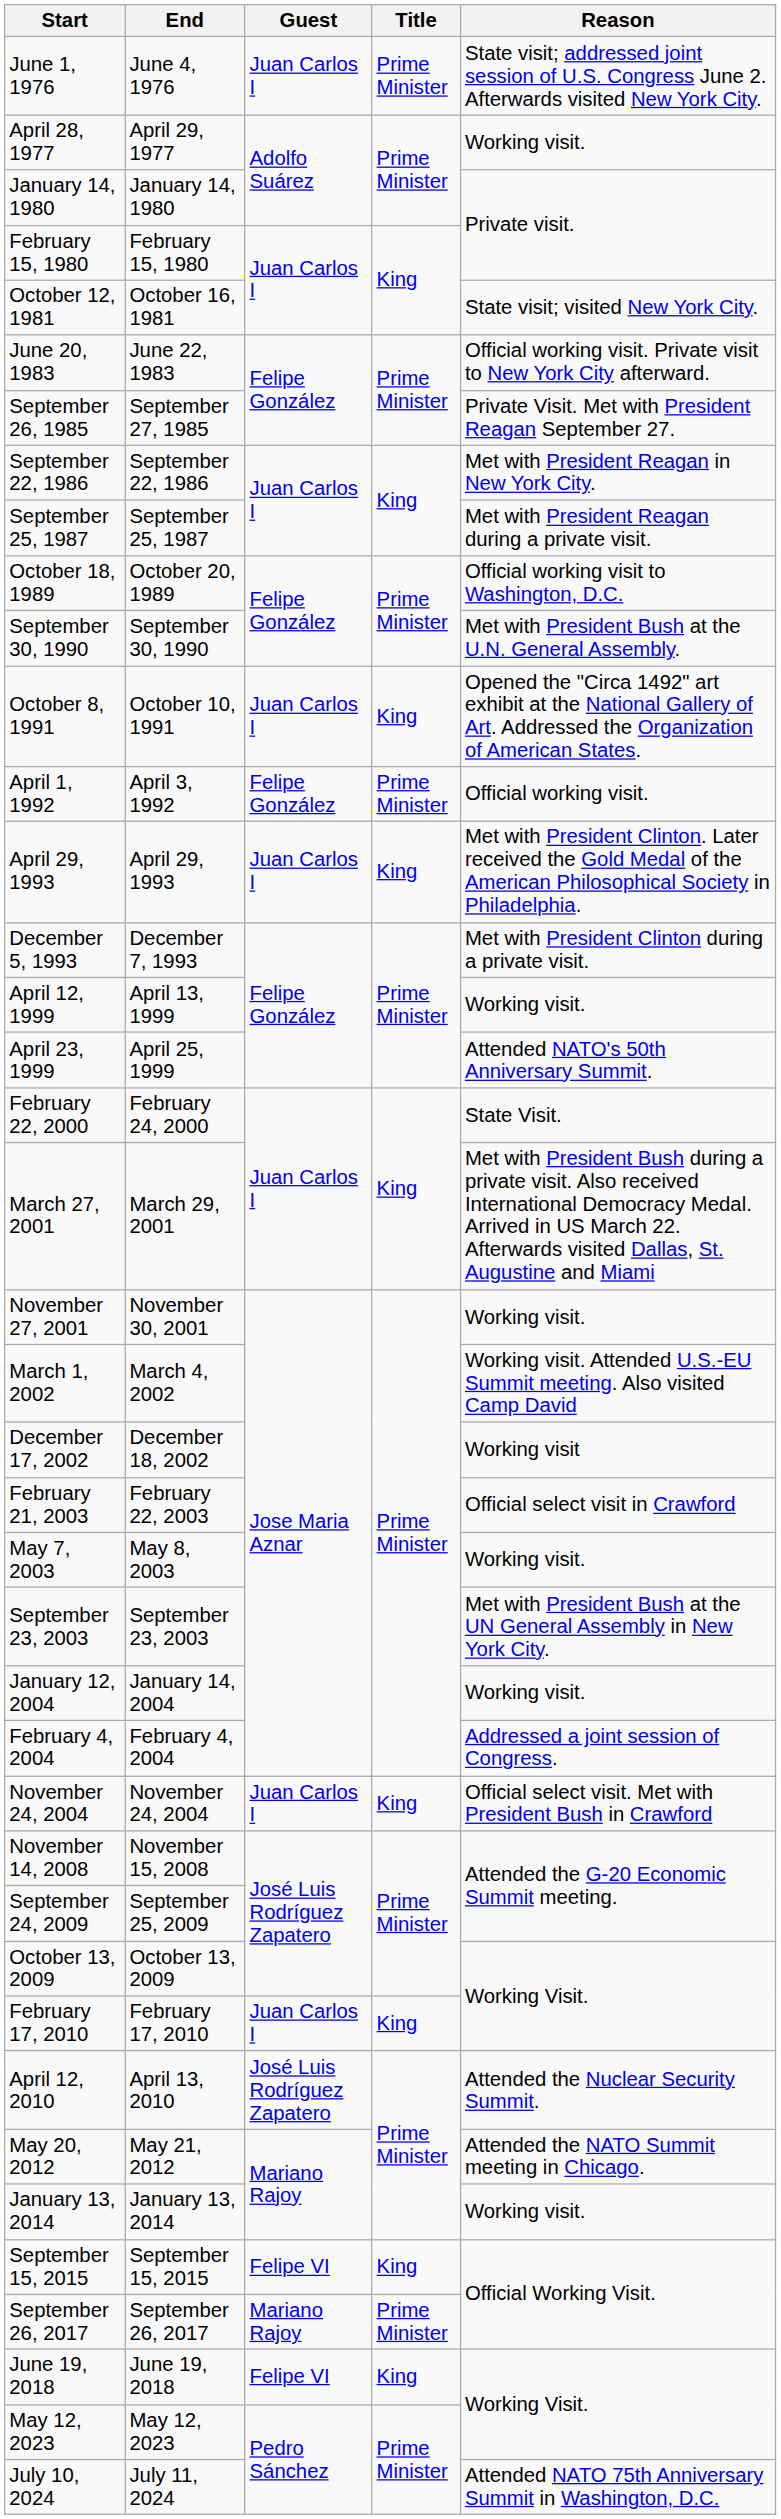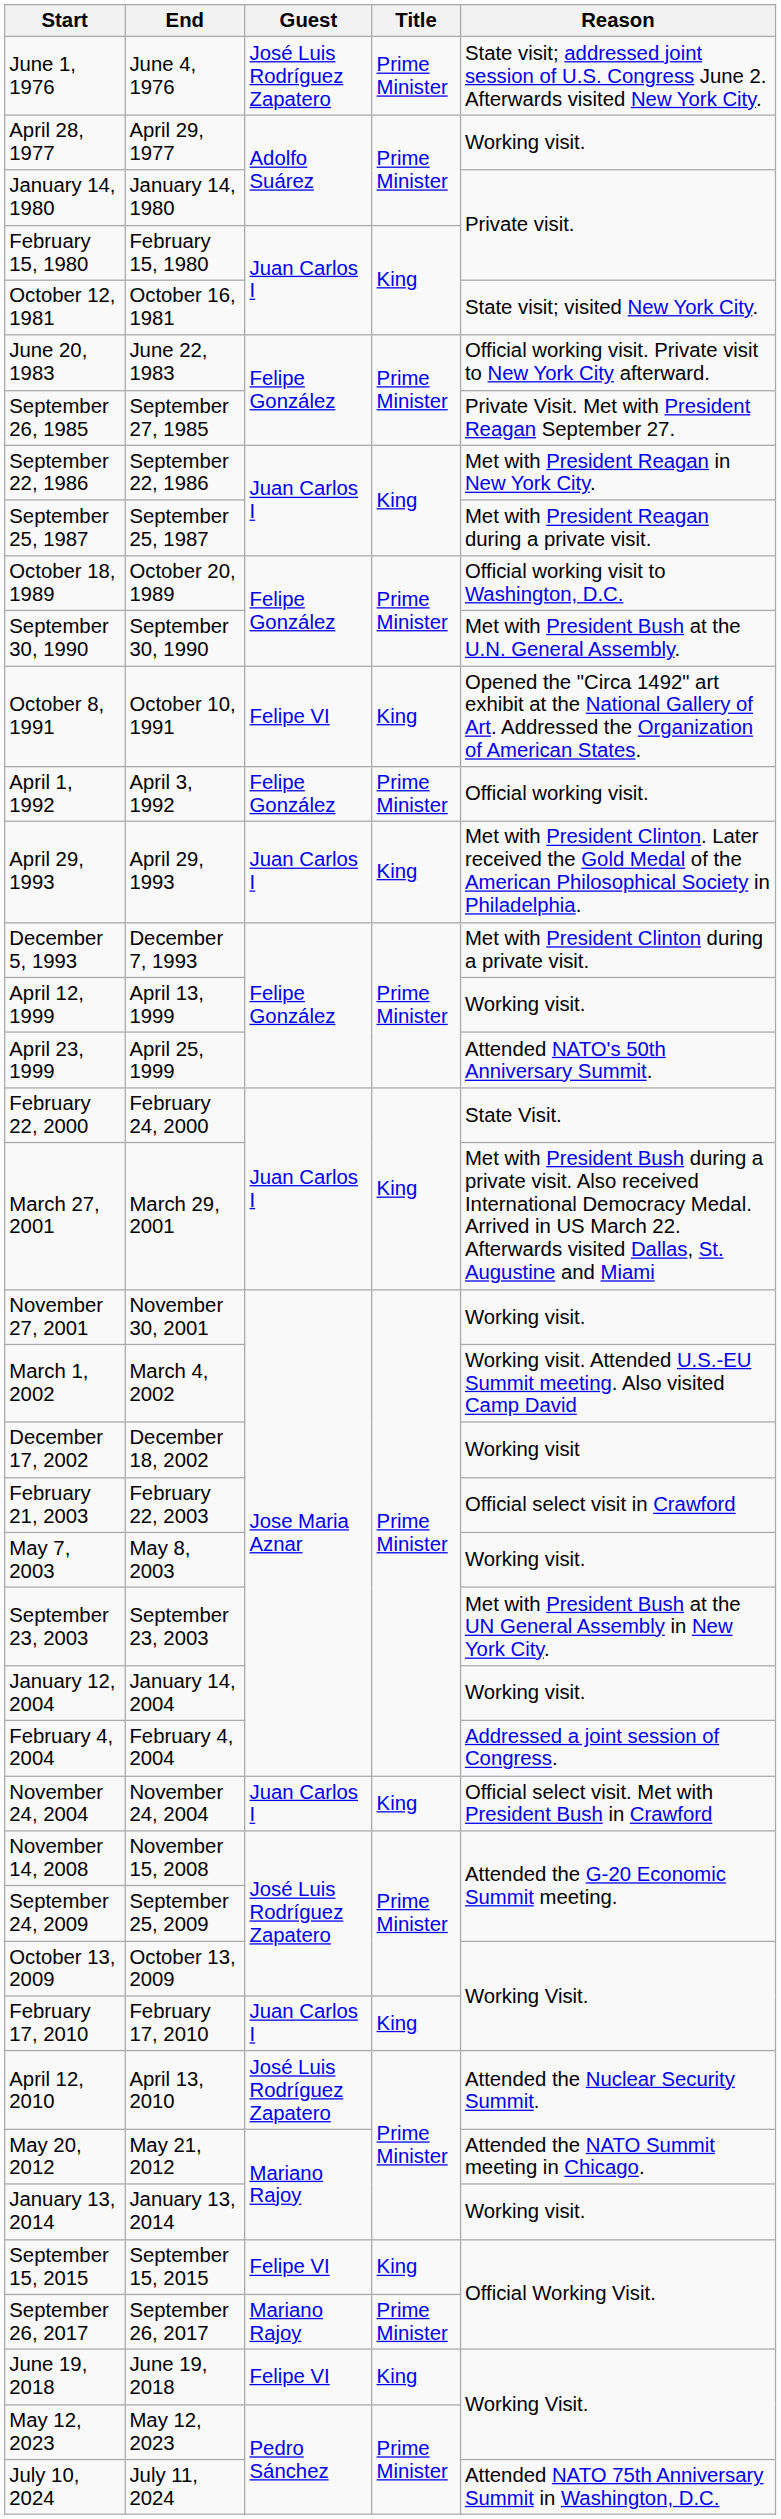(304, 75) Juan Carlos I -> (296, 75) José Luis Rodríguez Zapatero
(304, 715) Juan Carlos I -> (290, 715) Felipe VI
